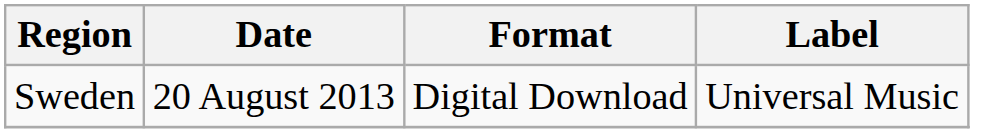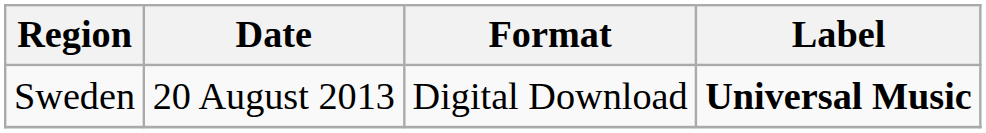(832, 95) normal -> (839, 95) bold
